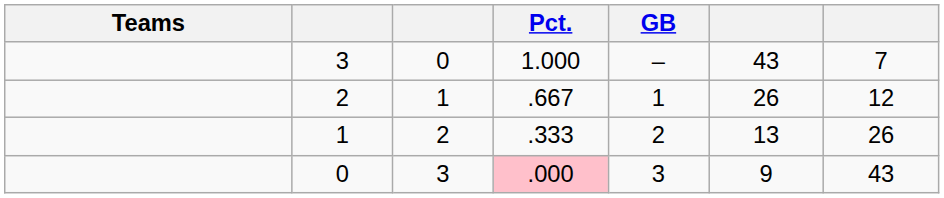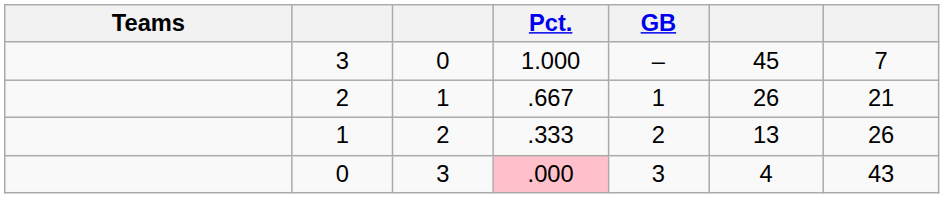(766, 60) 43 -> (766, 60) 45
(881, 98) 12 -> (881, 98) 21
(766, 173) 9 -> (766, 173) 4
